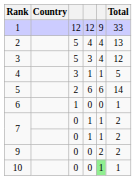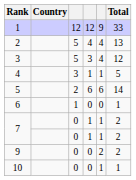(101, 167) lightgreen background -> (101, 167) no background
